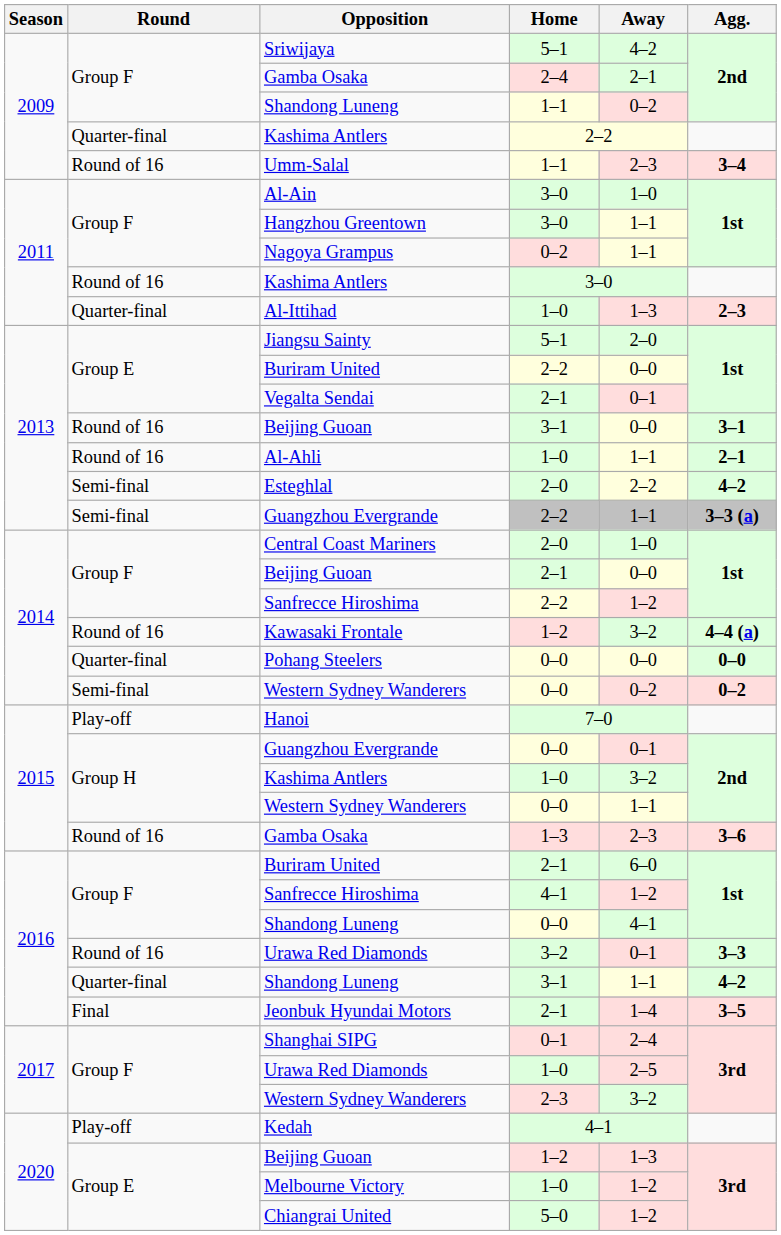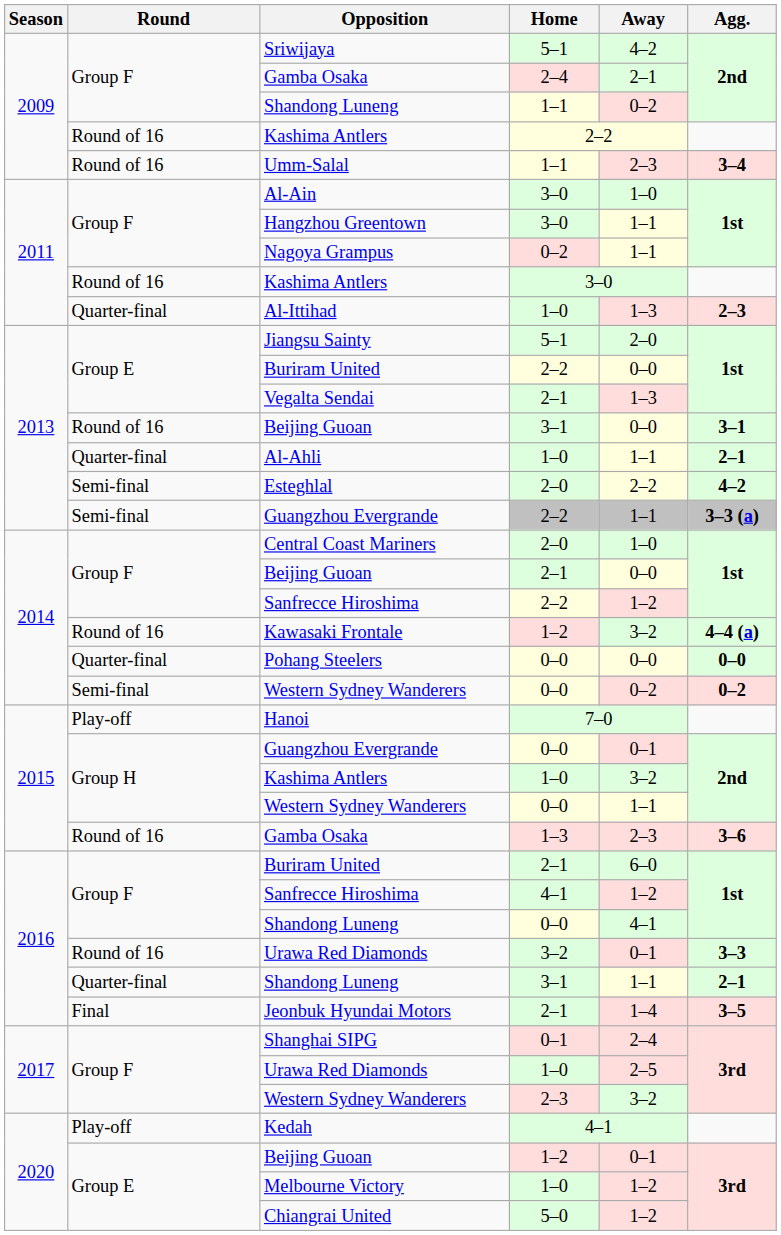(119, 135) Quarter-final -> (117, 135) Round of 16
(643, 398) 0–1 -> (643, 398) 1–3
(117, 456) Round of 16 -> (119, 456) Quarter-final
(732, 982) 4–2 -> (732, 982) 2–1
(643, 1157) 1–3 -> (643, 1157) 0–1
